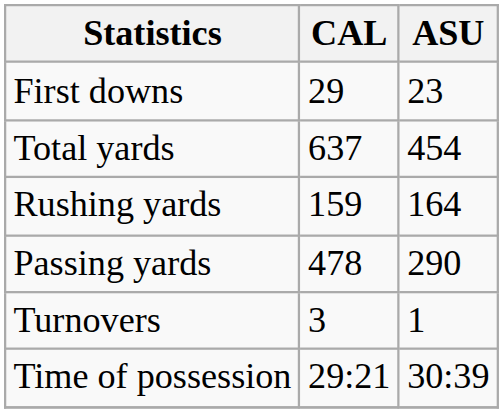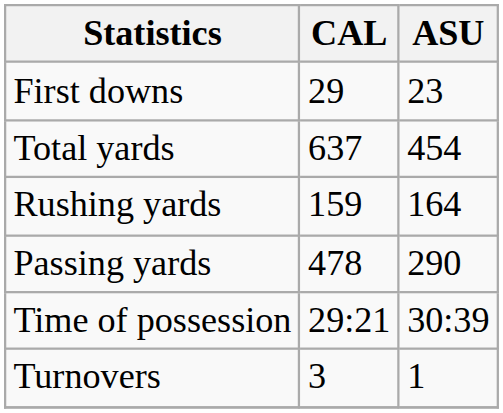rows swapped: (87, 319) <-> (152, 377)
